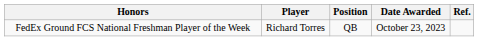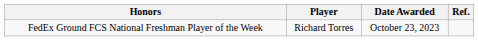- column: (350, 12)
